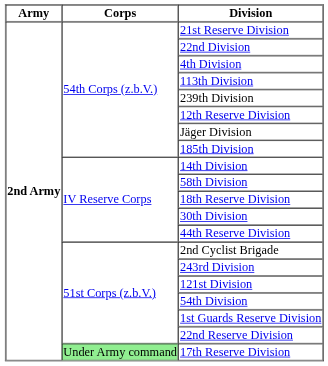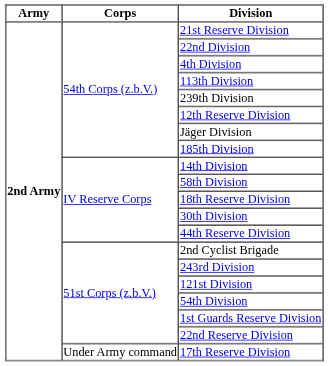(120, 352) lightgreen background -> (120, 352) no background
